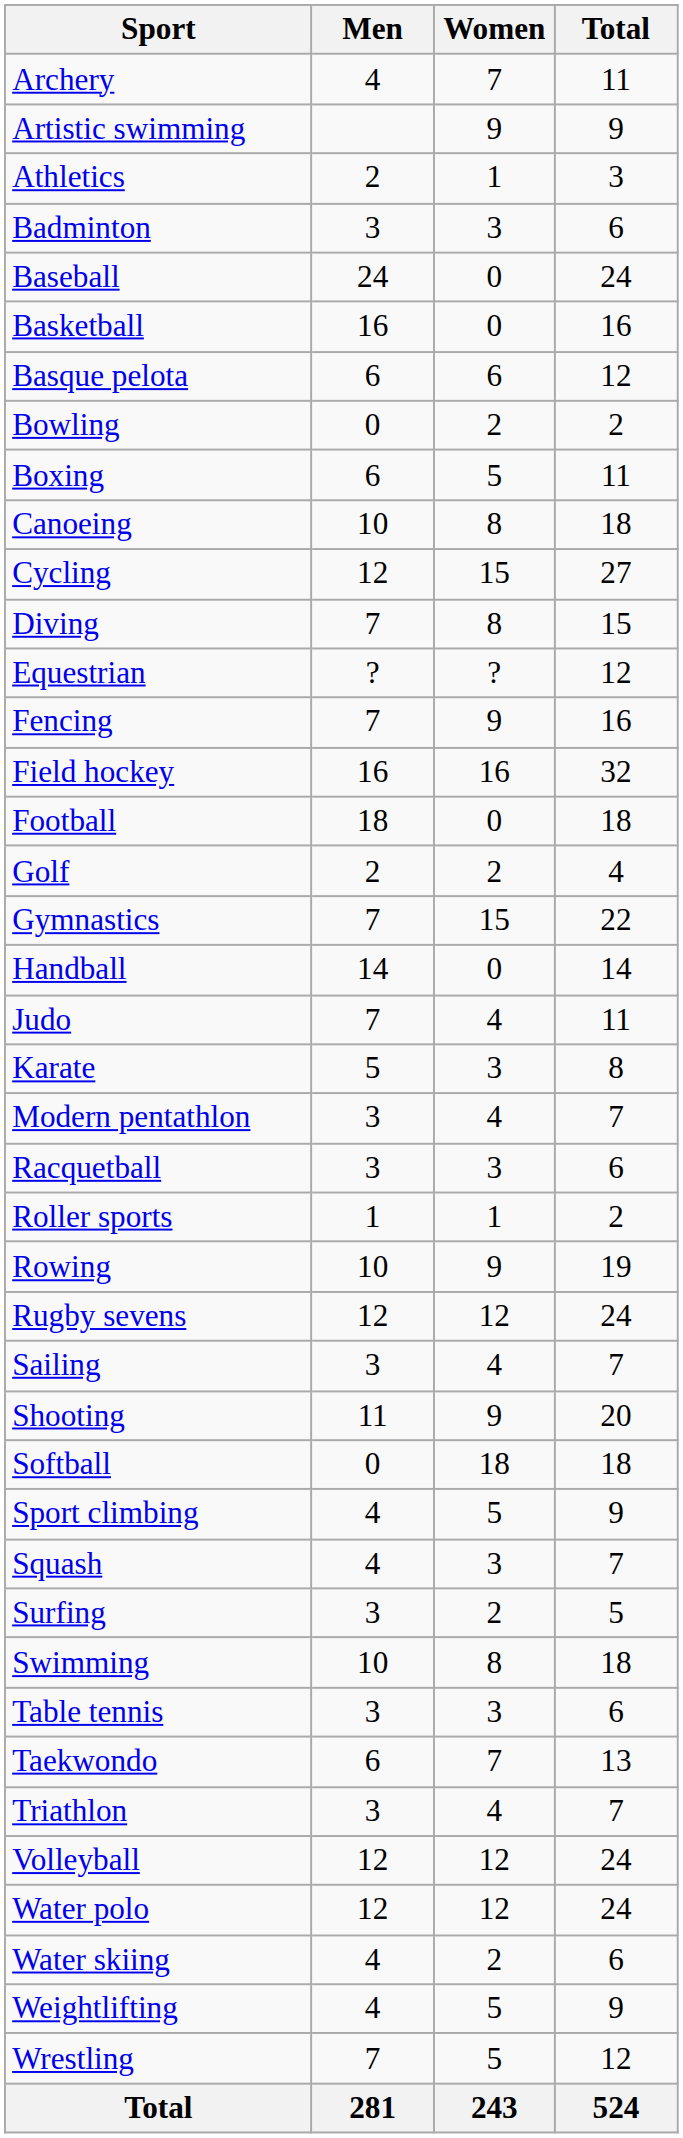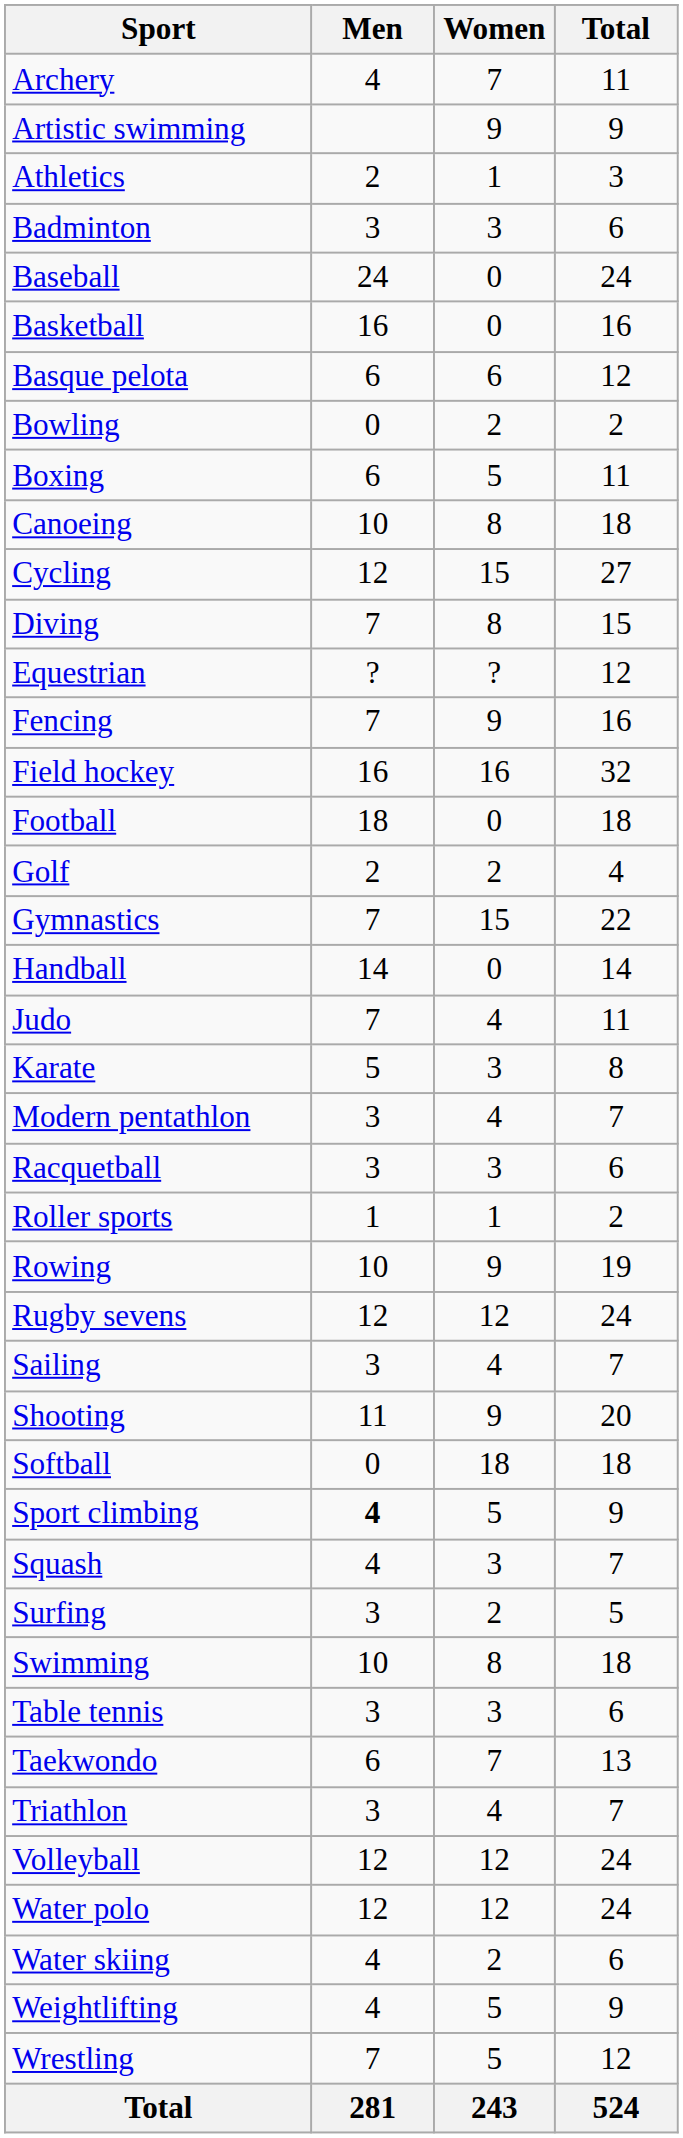(373, 1513) normal -> (373, 1513) bold
